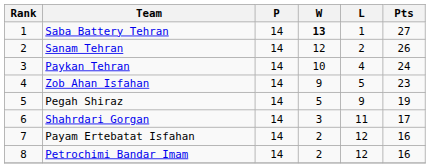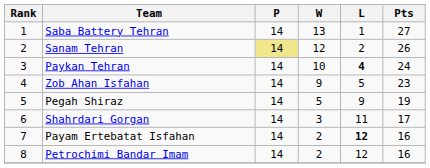(319, 31) bold -> (319, 31) normal
(277, 48) no background -> (277, 48) khaki background
(362, 66) normal -> (362, 66) bold
(362, 136) normal -> (362, 136) bold
